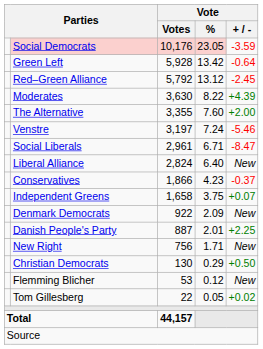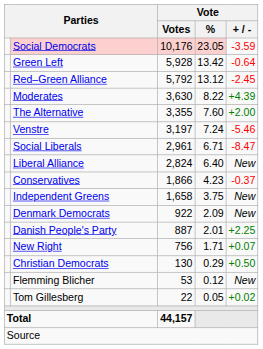(242, 197) +0.07 -> (245, 197) New
(245, 247) New -> (242, 247) +0.07
